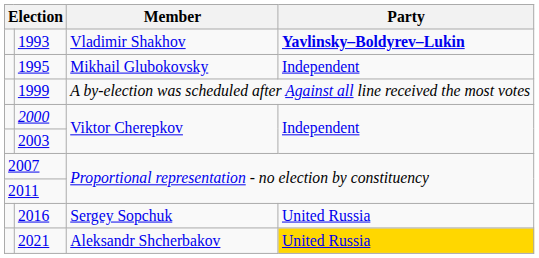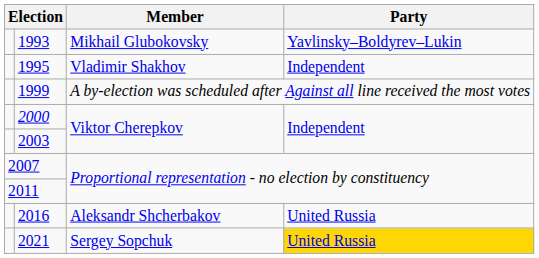(128, 41) Vladimir Shakhov -> (139, 41) Mikhail Glubokovsky
(373, 41) bold -> (374, 41) normal
(139, 66) Mikhail Glubokovsky -> (128, 66) Vladimir Shakhov
(121, 215) Sergey Sopchuk -> (145, 215) Aleksandr Shcherbakov
(145, 240) Aleksandr Shcherbakov -> (121, 240) Sergey Sopchuk
